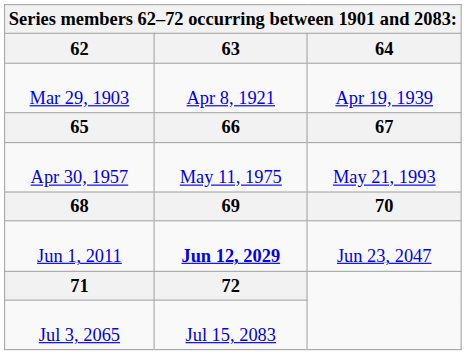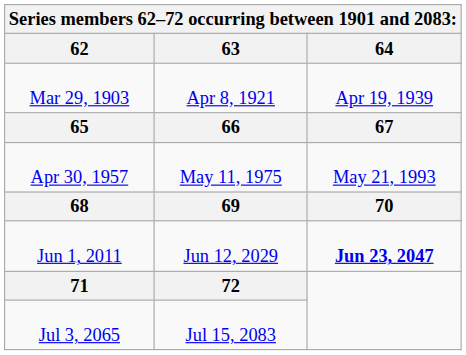(231, 256) bold -> (231, 256) normal
(384, 256) normal -> (384, 256) bold
